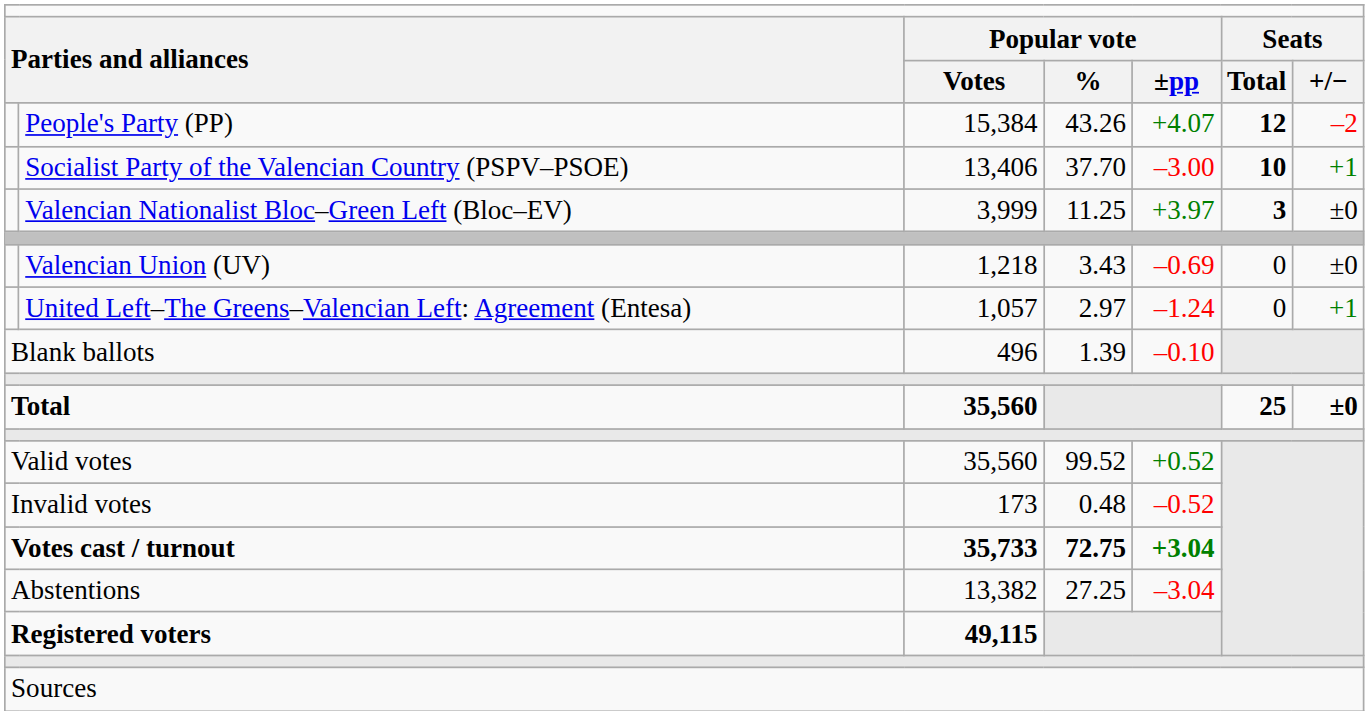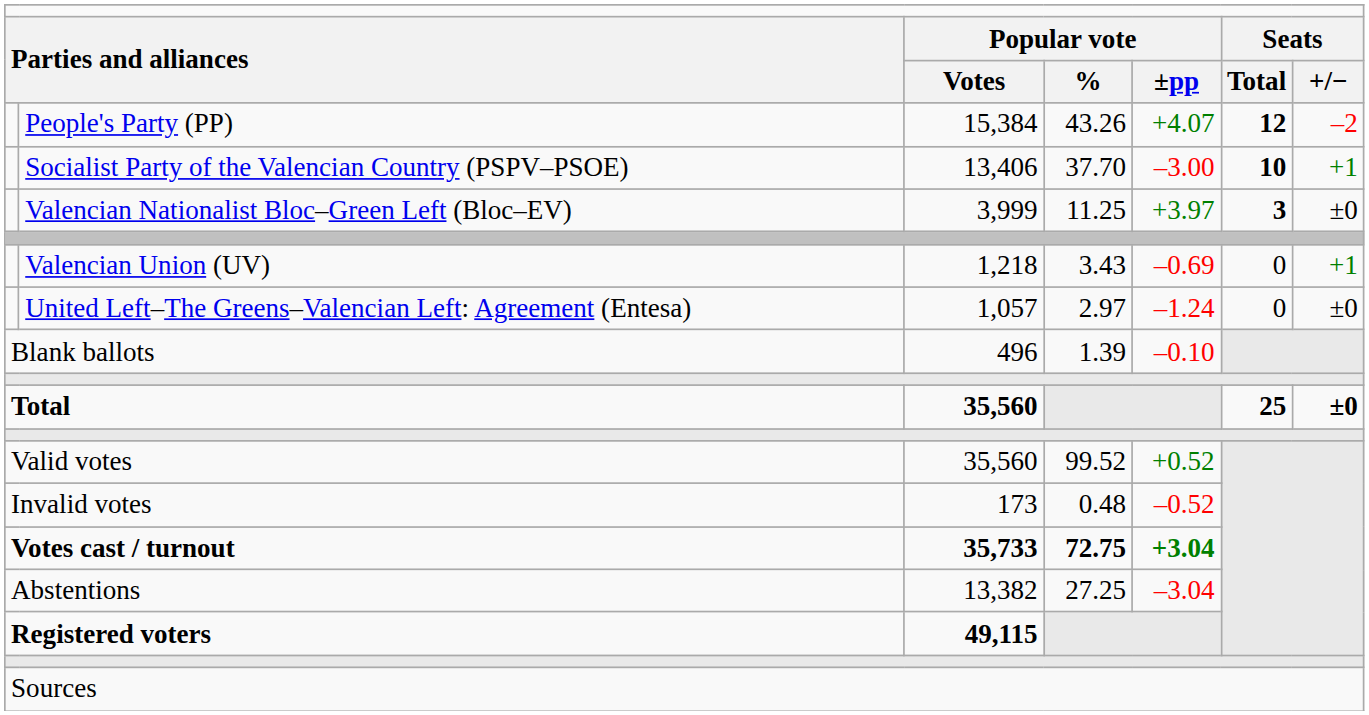(1344, 265) ±0 -> (1343, 265) +1
(1343, 308) +1 -> (1344, 308) ±0
